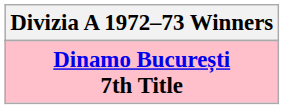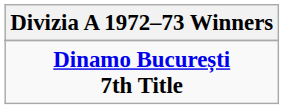(142, 71) pink background -> (142, 71) no background
